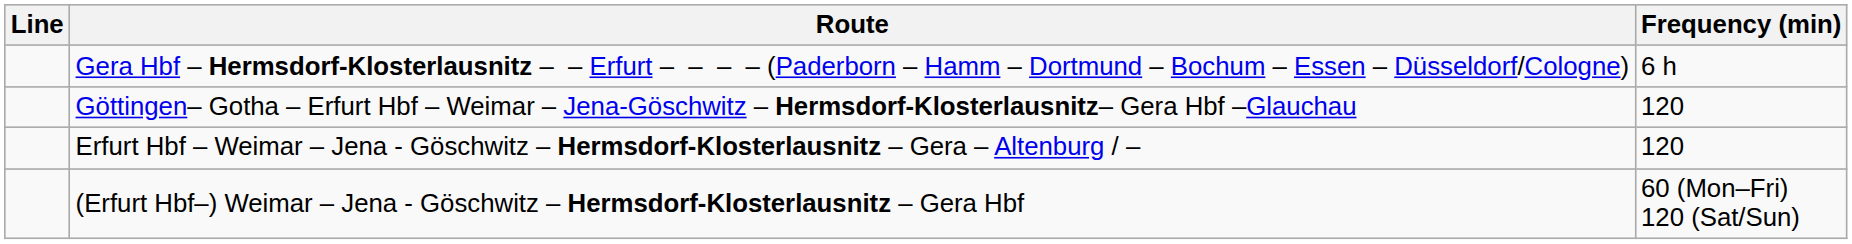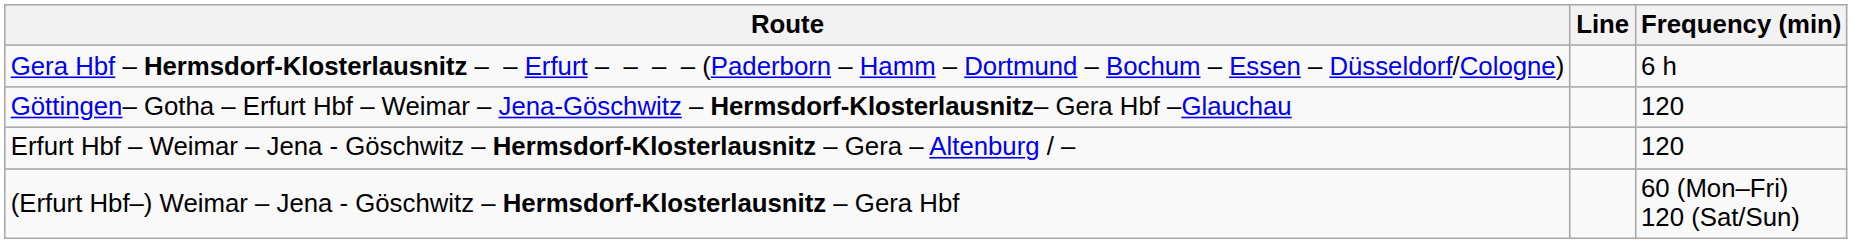columns swapped: (37, 24) <-> (852, 24)
